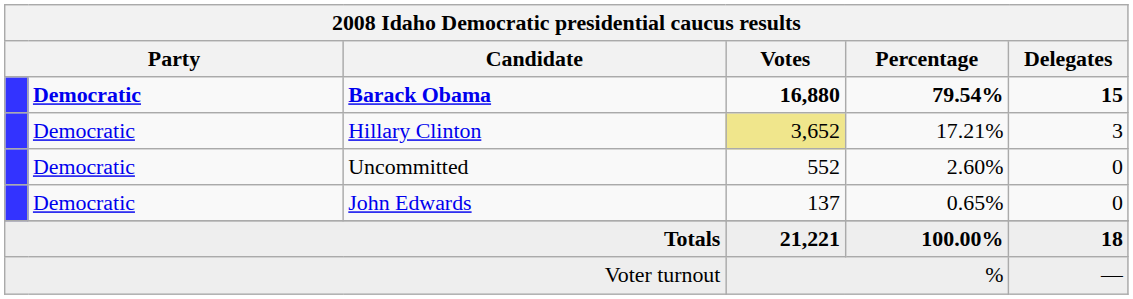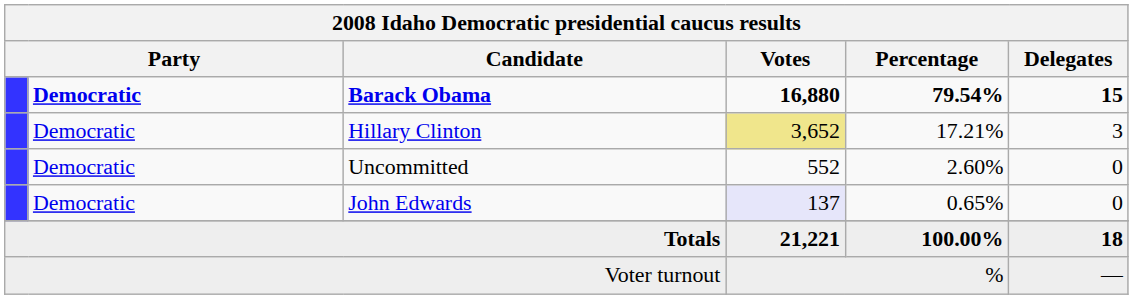(824, 203) no background -> (824, 203) lavender background
